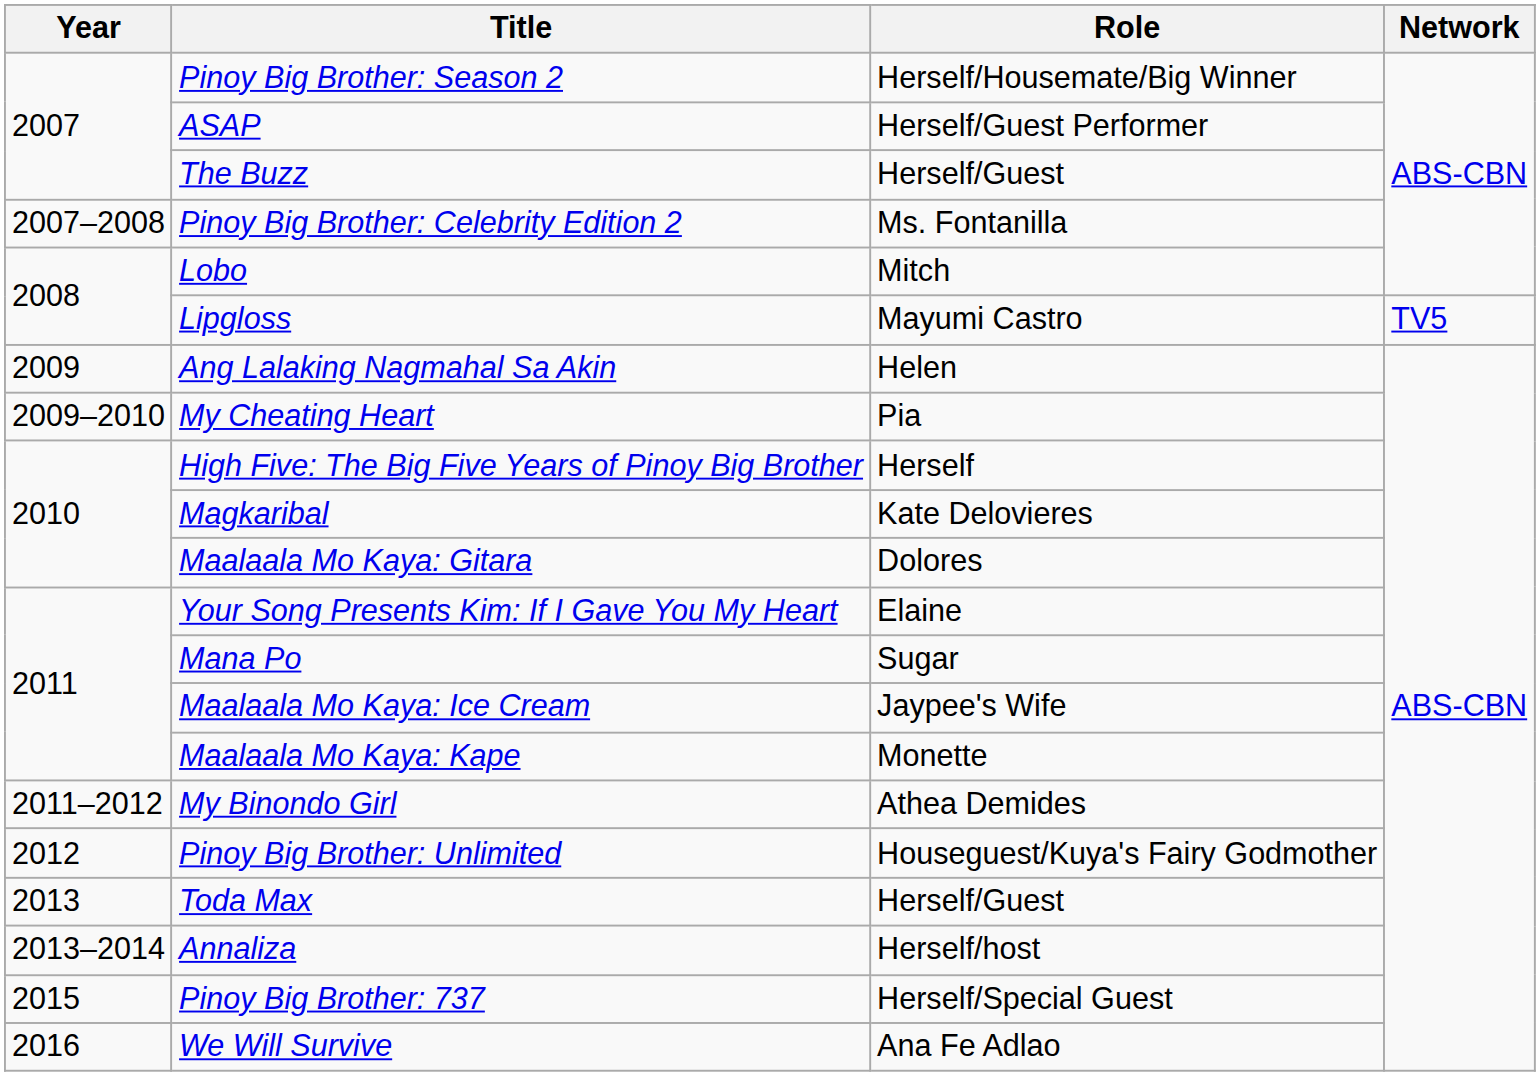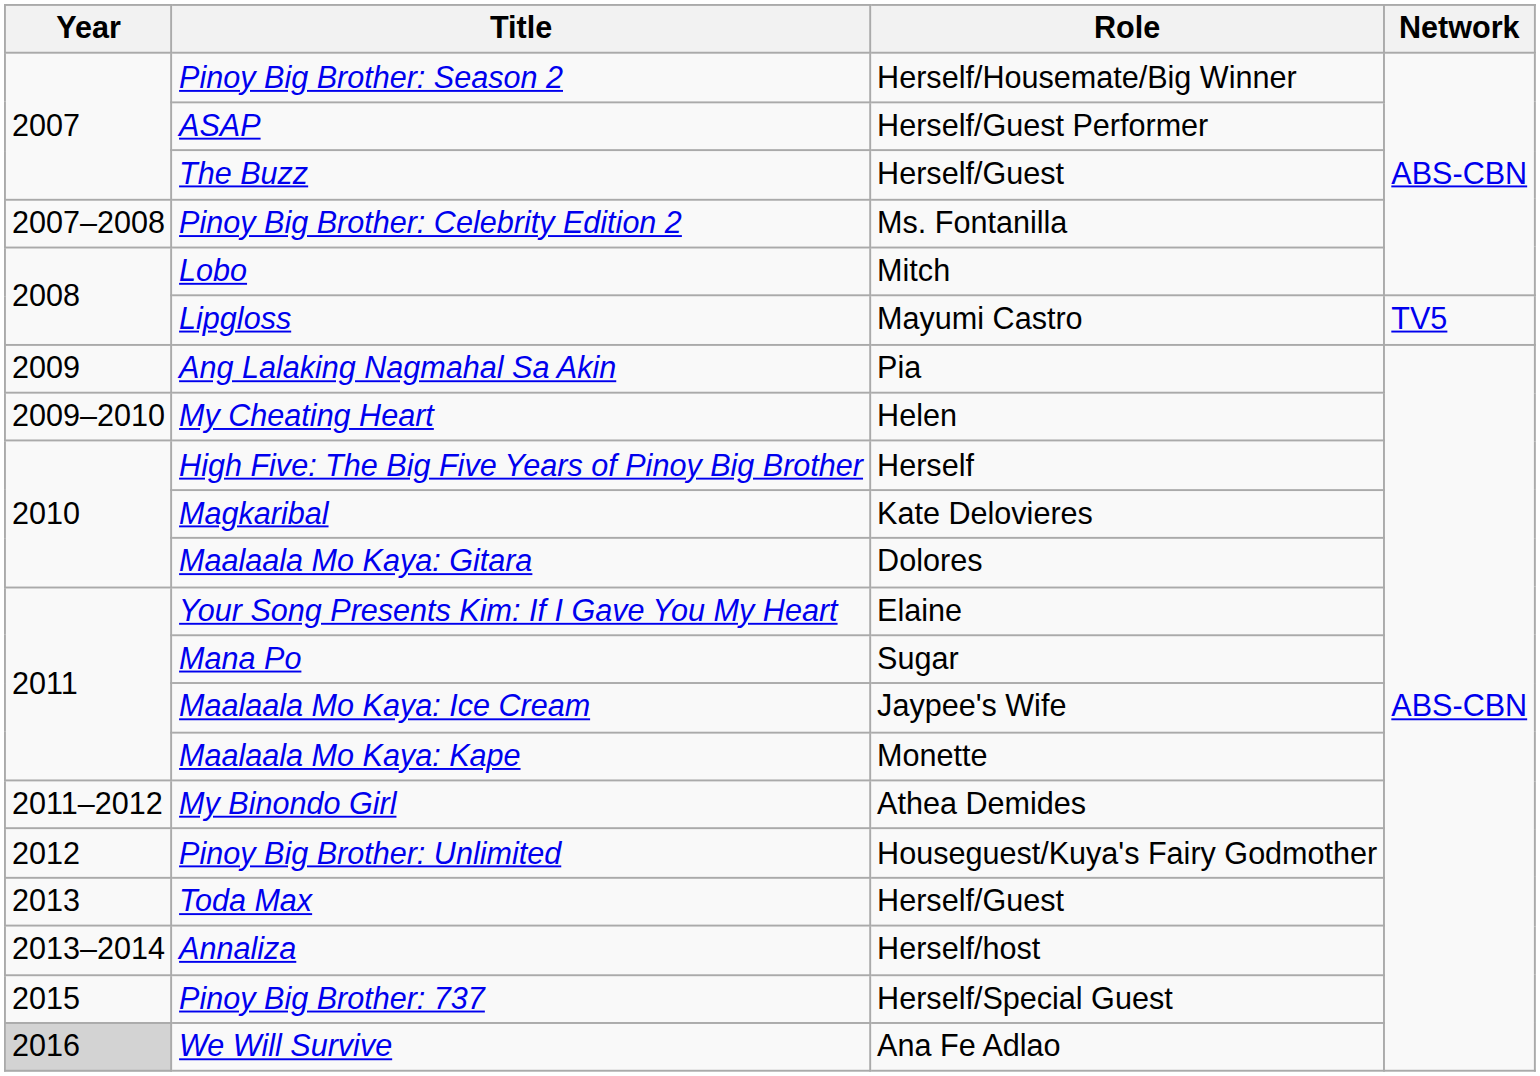(917, 367) Helen -> (899, 367) Pia
(899, 416) Pia -> (917, 416) Helen
(46, 1046) no background -> (46, 1046) lightgrey background
